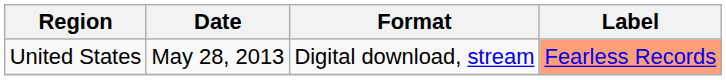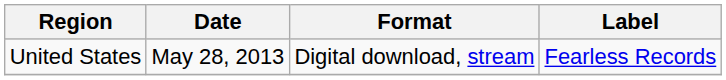(630, 56) lightsalmon background -> (630, 56) no background
